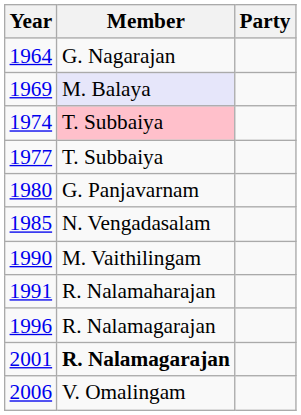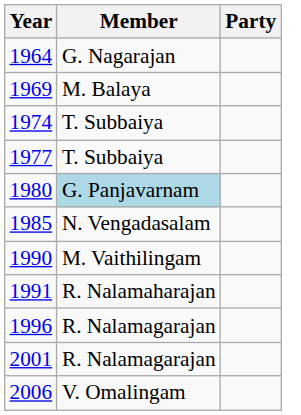(106, 88) lavender background -> (106, 88) no background
(113, 122) pink background -> (113, 122) no background
(130, 190) no background -> (130, 190) lightblue background
(146, 358) bold -> (139, 358) normal
